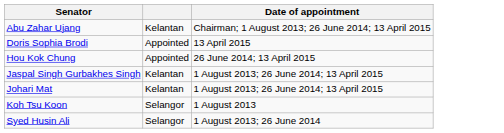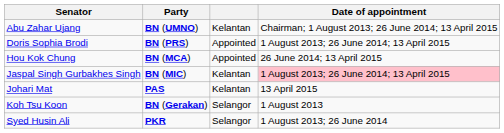+ column: (176, 12)
(222, 43) 13 April 2015 -> (355, 43) 1 August 2013; 26 June 2014; 13 April 2015
(288, 74) no background -> (355, 74) pink background
(288, 89) 1 August 2013; 26 June 2014; 13 April 2015 -> (289, 89) 13 April 2015
